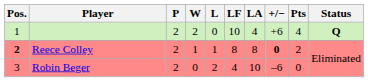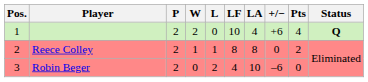(17, 49) bold -> (17, 49) normal
(277, 49) bold -> (277, 49) normal
